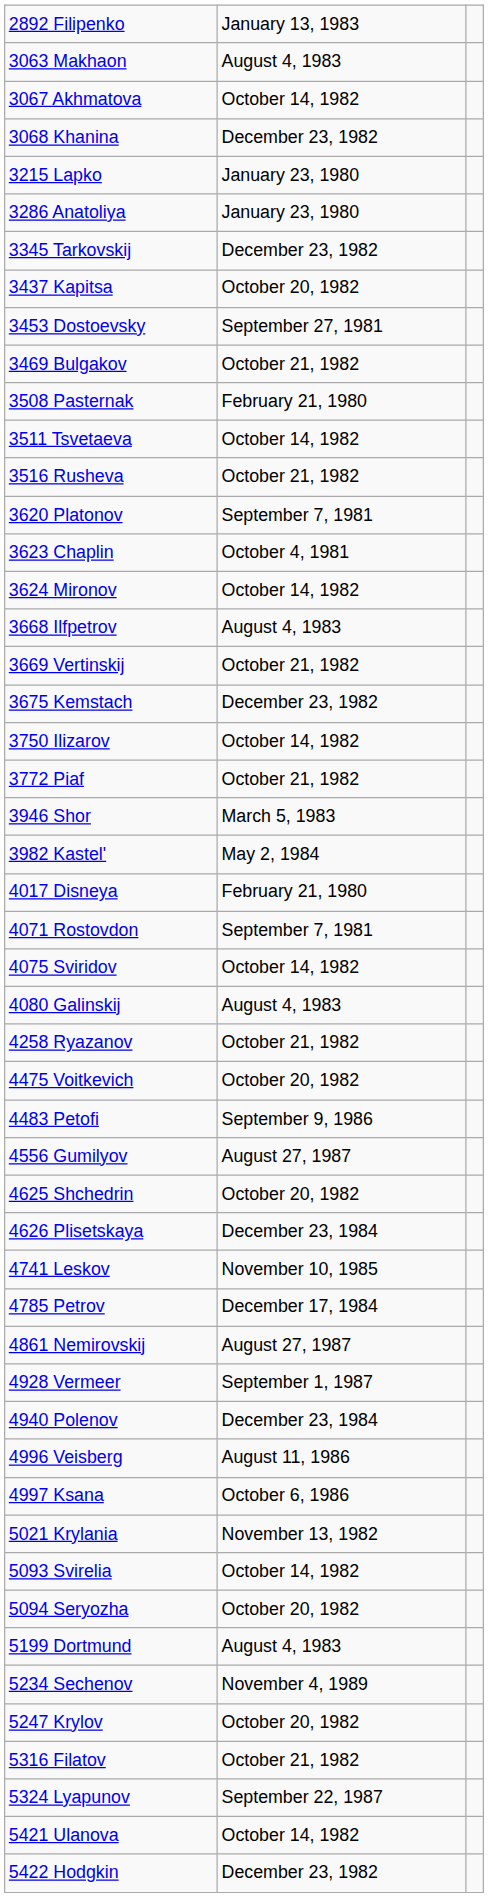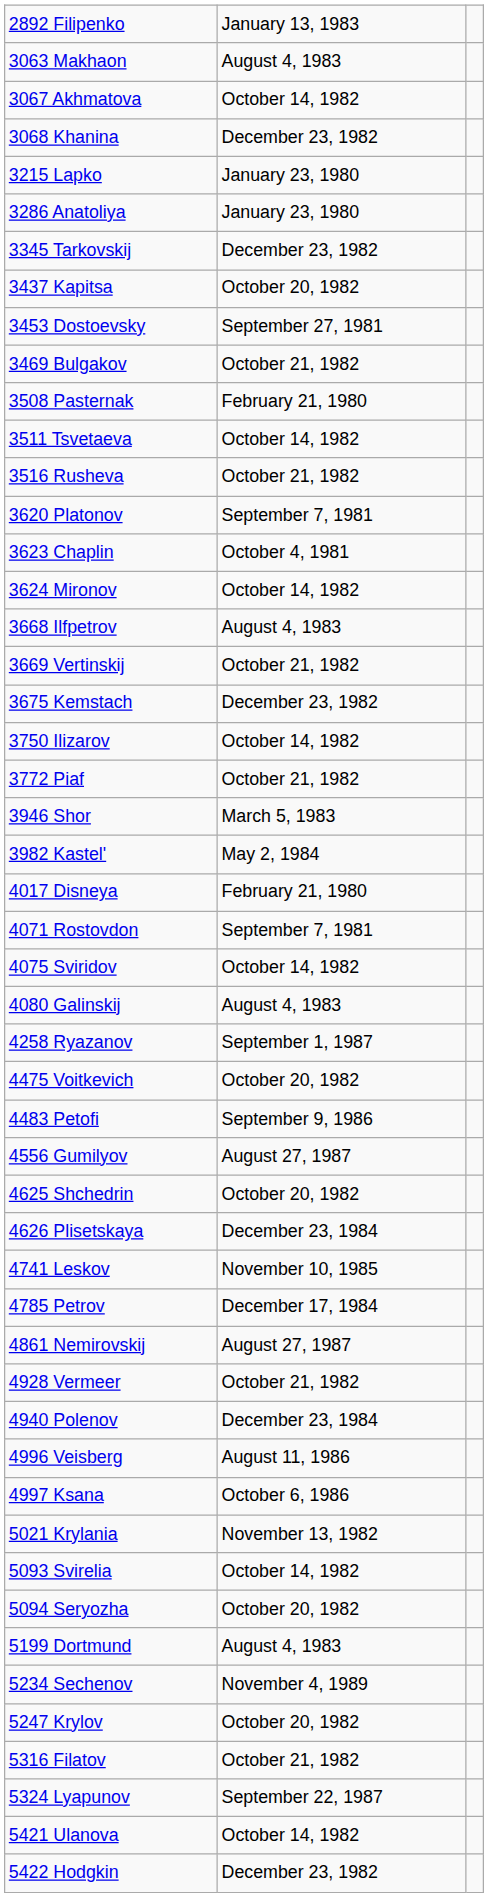(290, 1042) October 21, 1982 -> (297, 1042) September 1, 1987
(297, 1382) September 1, 1987 -> (290, 1382) October 21, 1982
